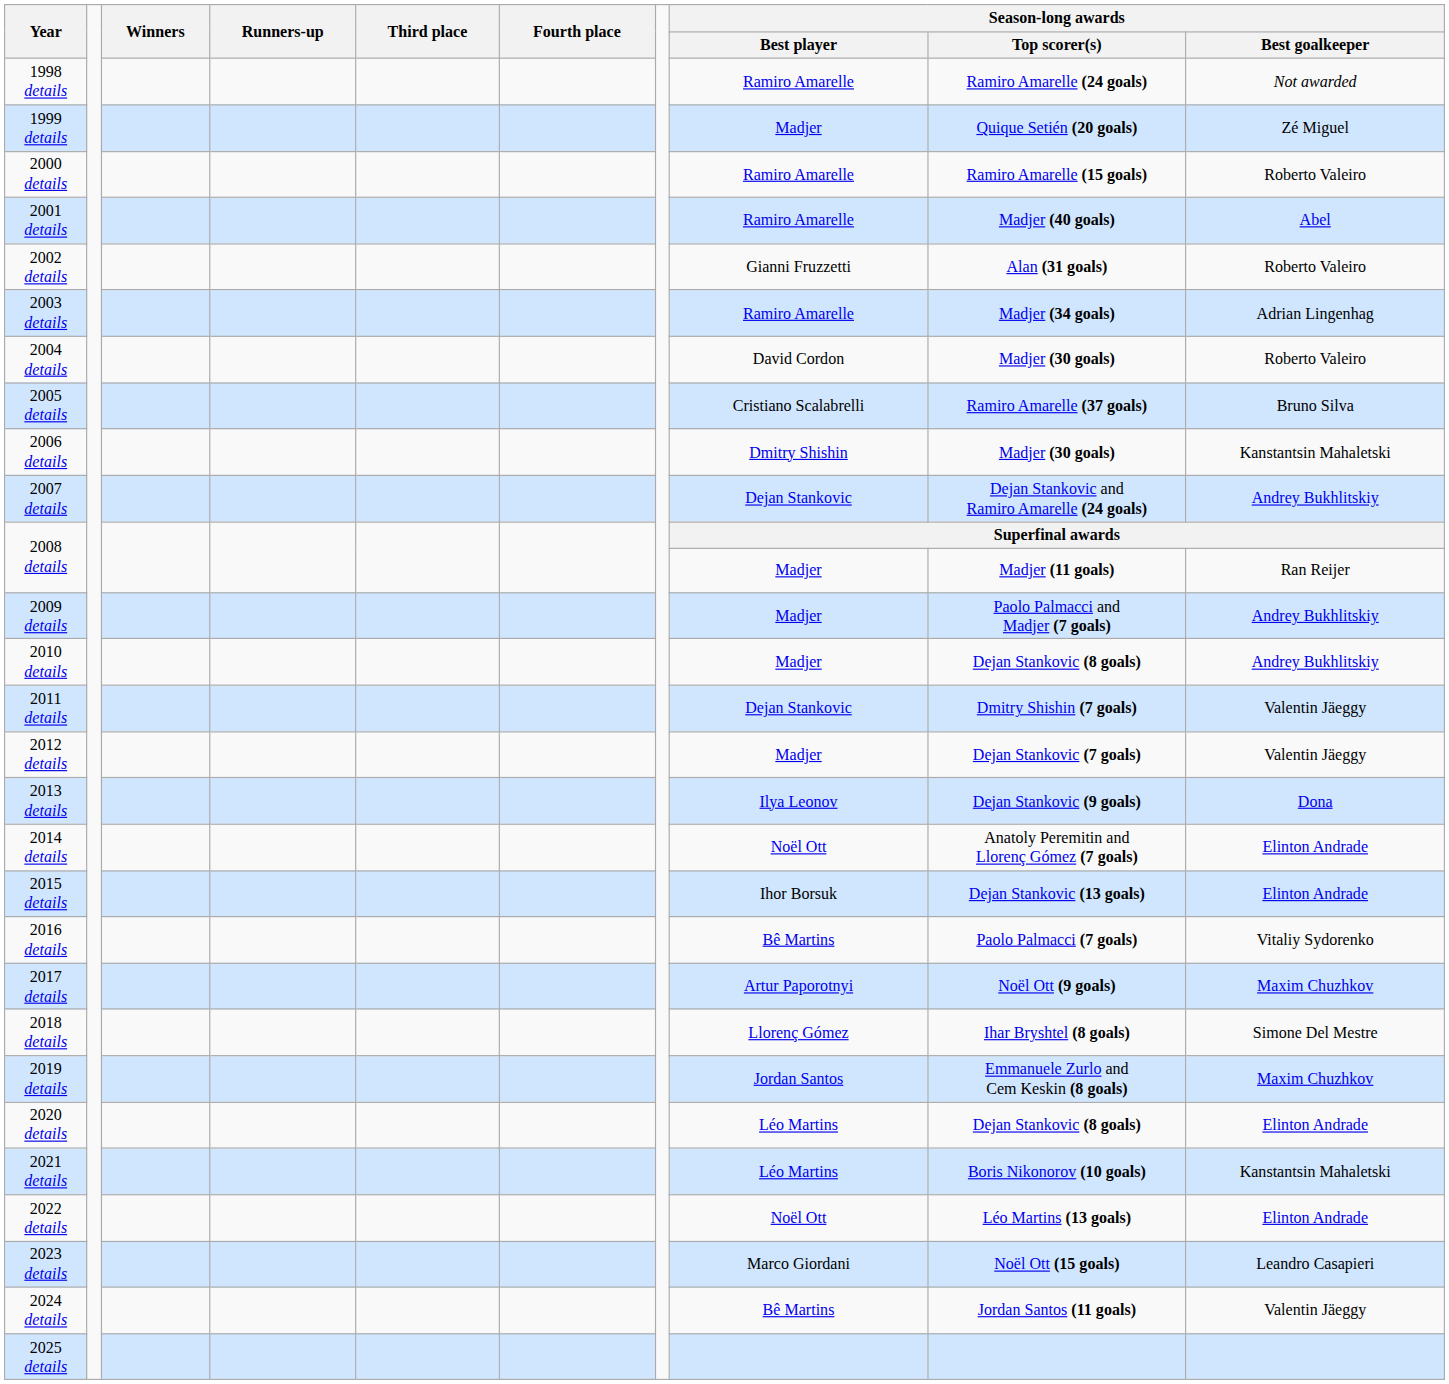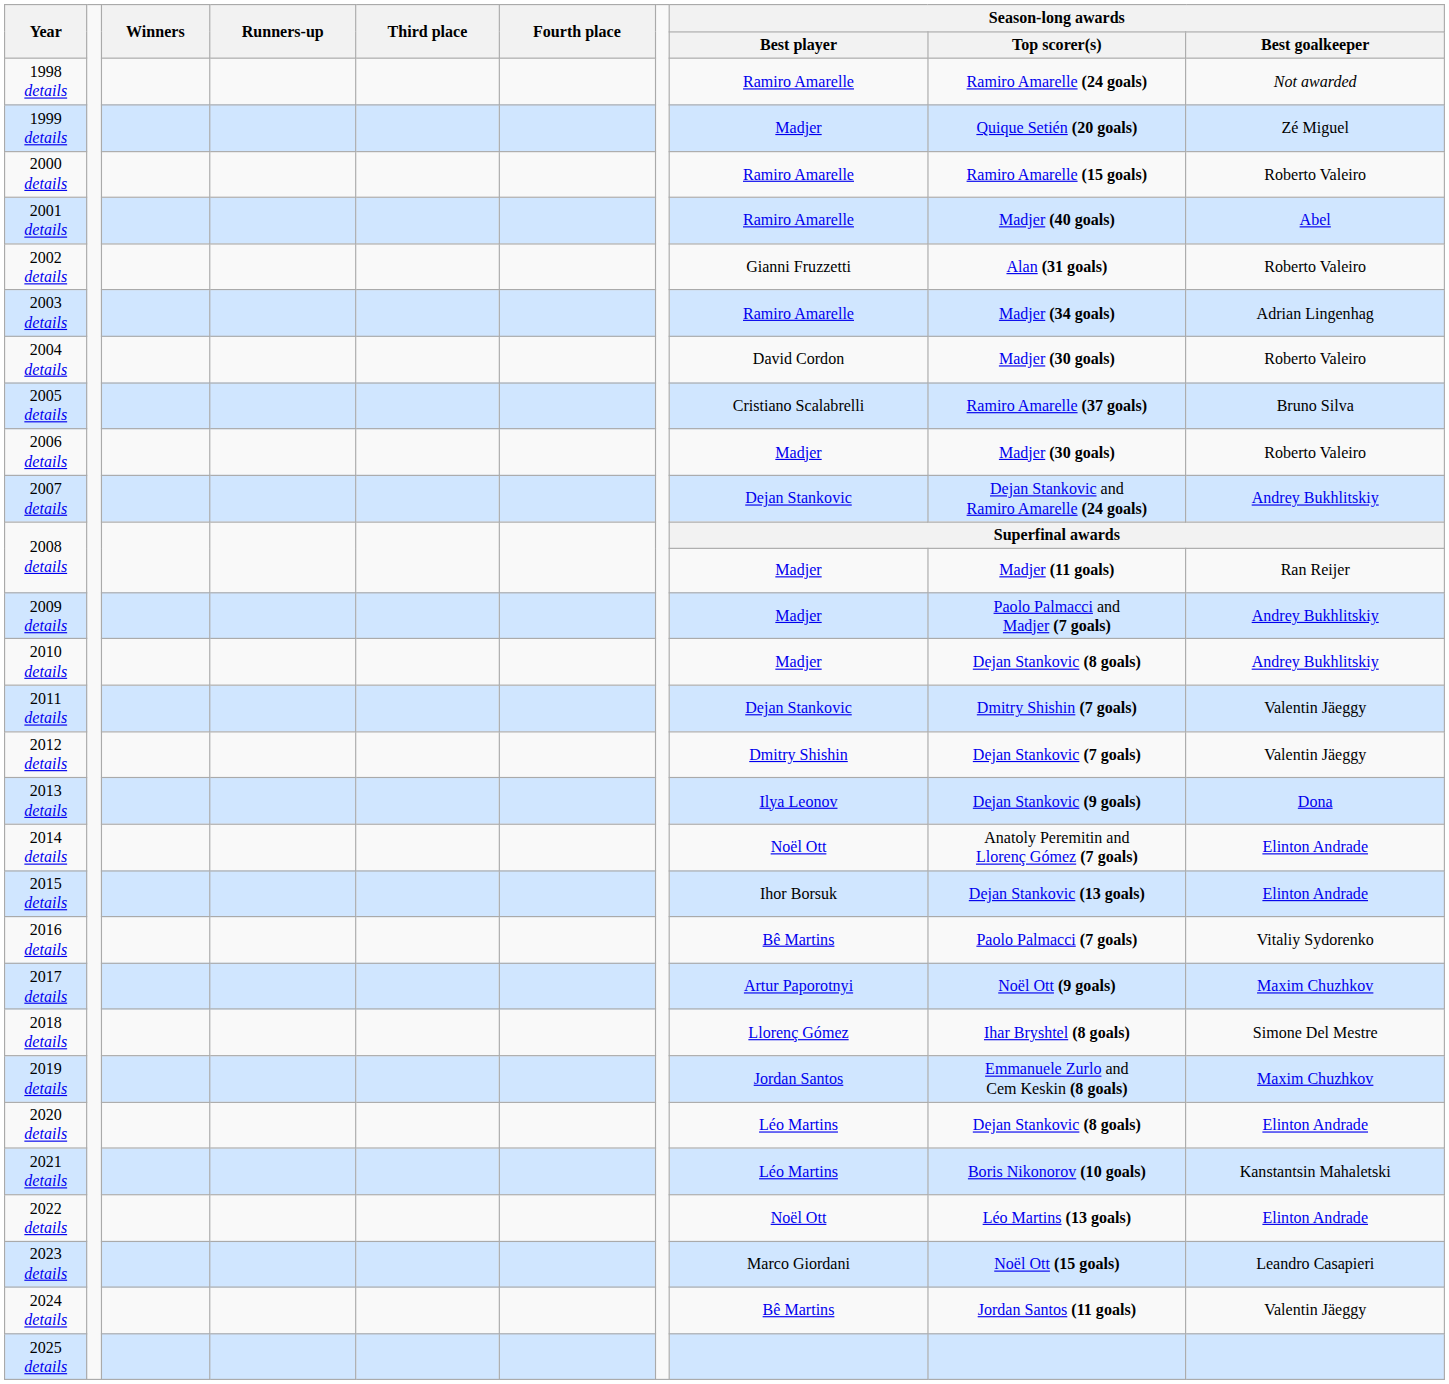(799, 452) Dmitry Shishin -> (799, 452) Madjer
(1315, 452) Kanstantsin Mahaletski -> (1315, 452) Roberto Valeiro
(799, 754) Madjer -> (799, 754) Dmitry Shishin
